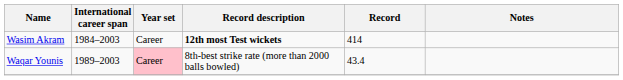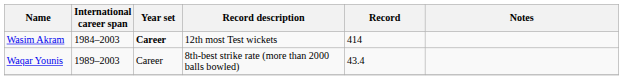(149, 39) normal -> (151, 39) bold
(233, 39) bold -> (231, 39) normal
(149, 61) pink background -> (149, 61) no background
